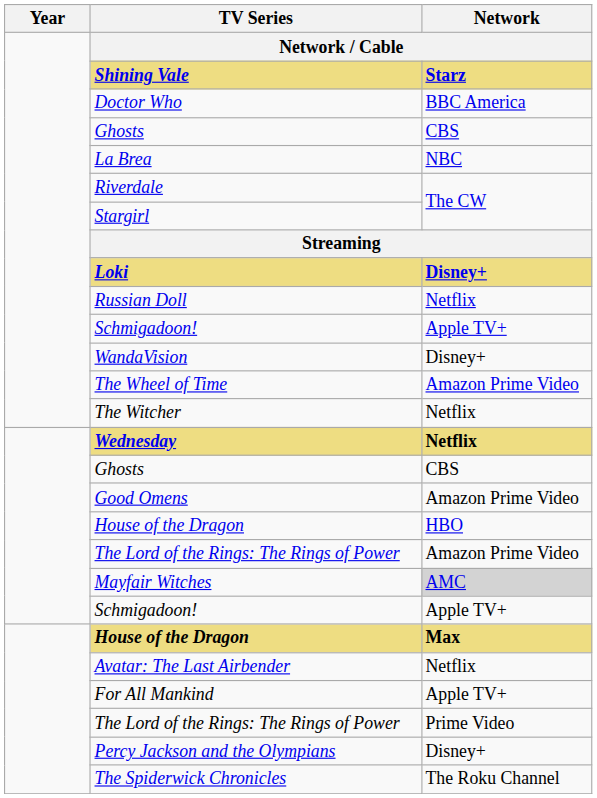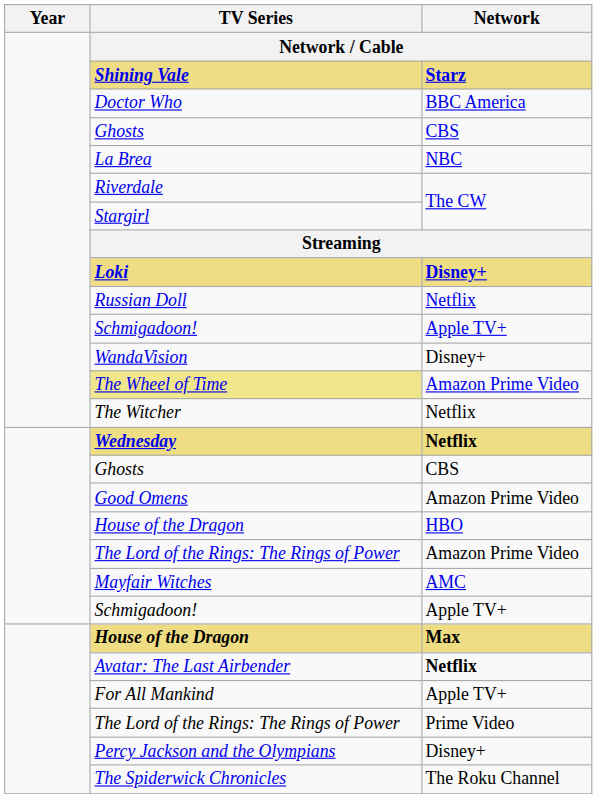(161, 384) no background -> (161, 384) khaki background
(446, 581) lightgrey background -> (446, 581) no background
(451, 666) normal -> (451, 666) bold
